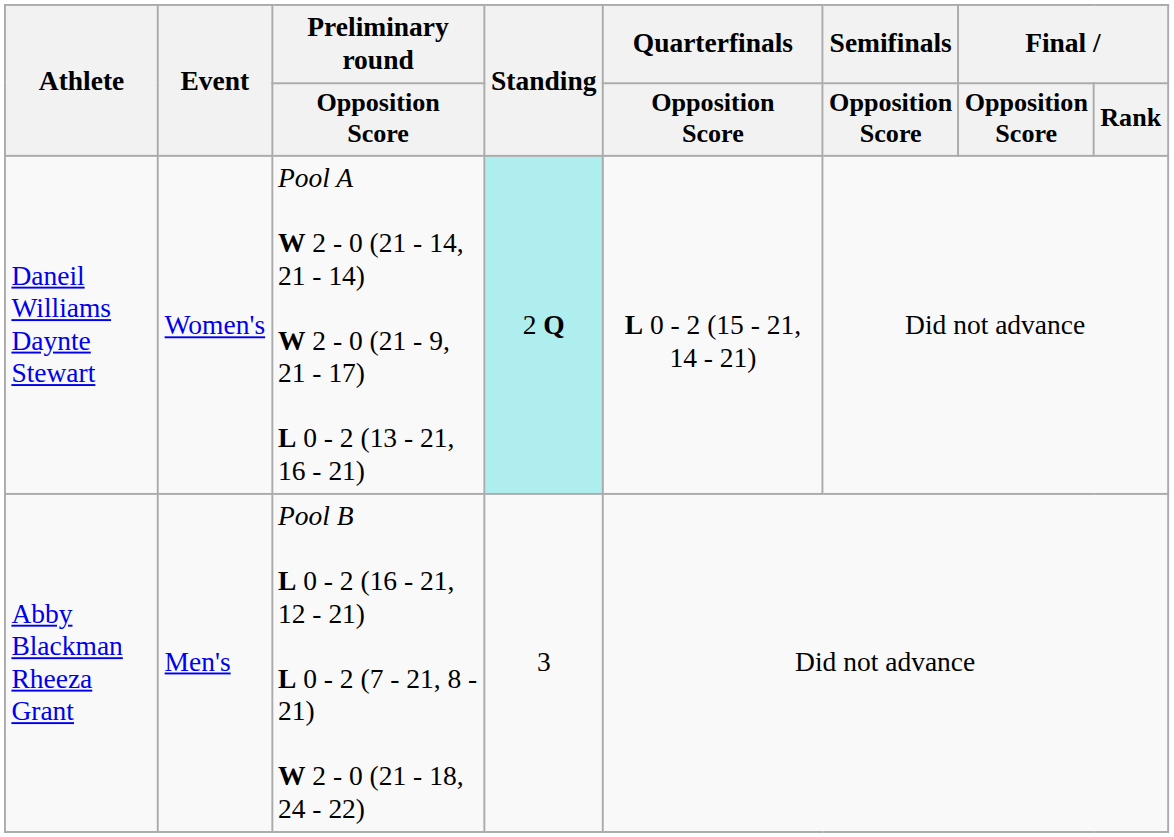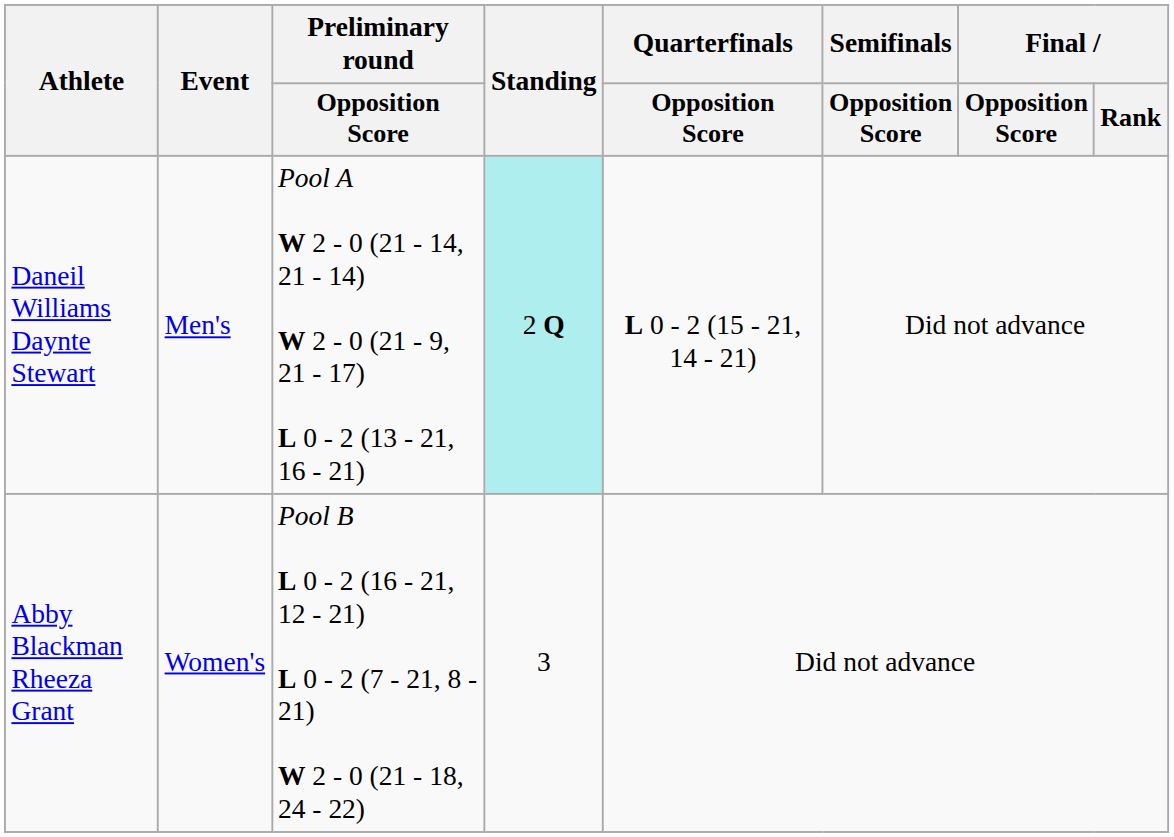(215, 324) Women's -> (198, 324) Men's
(198, 662) Men's -> (215, 662) Women's
